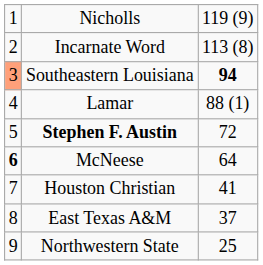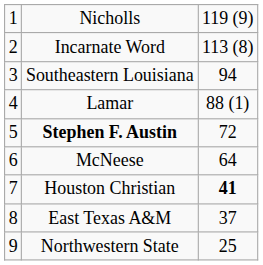(13, 75) lightsalmon background -> (13, 75) no background
(228, 75) bold -> (228, 75) normal
(13, 160) bold -> (13, 160) normal
(228, 189) normal -> (228, 189) bold
